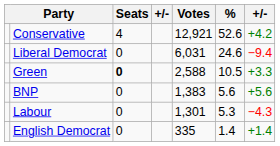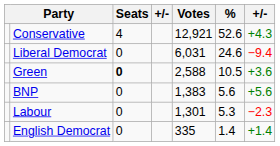(260, 33) +4.2 -> (260, 33) +4.3
(260, 72) +3.3 -> (260, 72) +3.6
(260, 111) −4.3 -> (260, 111) −2.3
